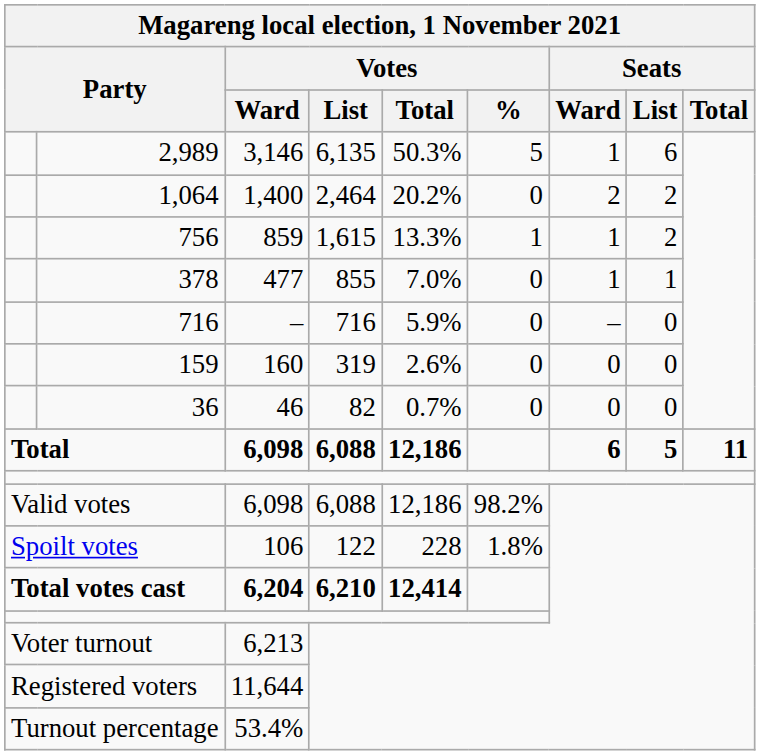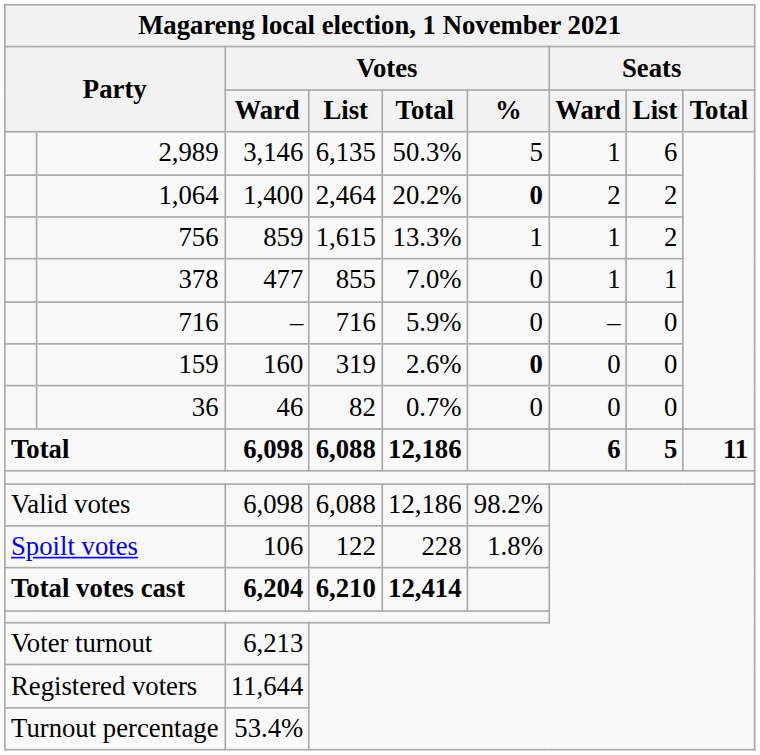(536, 195) normal -> (536, 195) bold
(536, 364) normal -> (536, 364) bold
